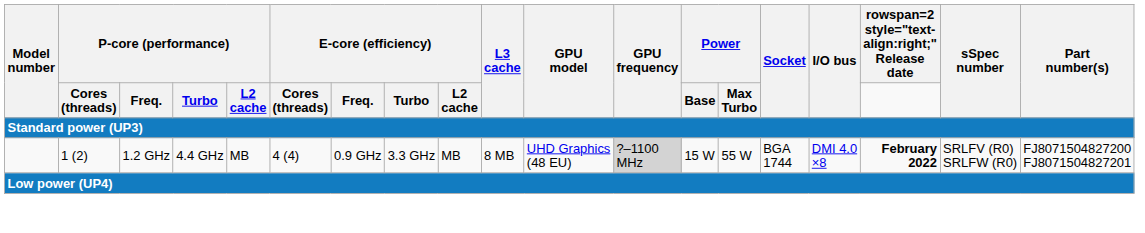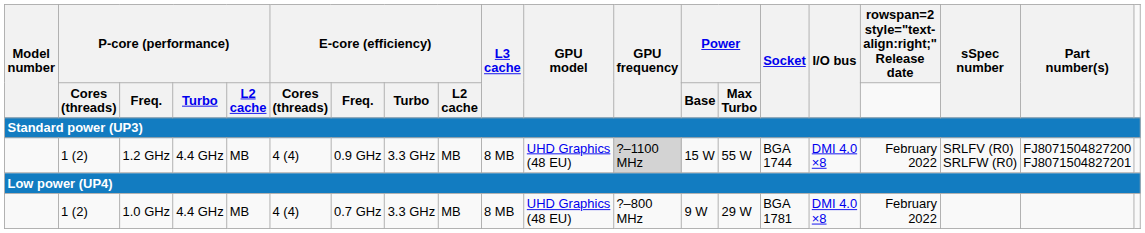(909, 156) bold -> (911, 156) normal
+ row: (146, 211)
